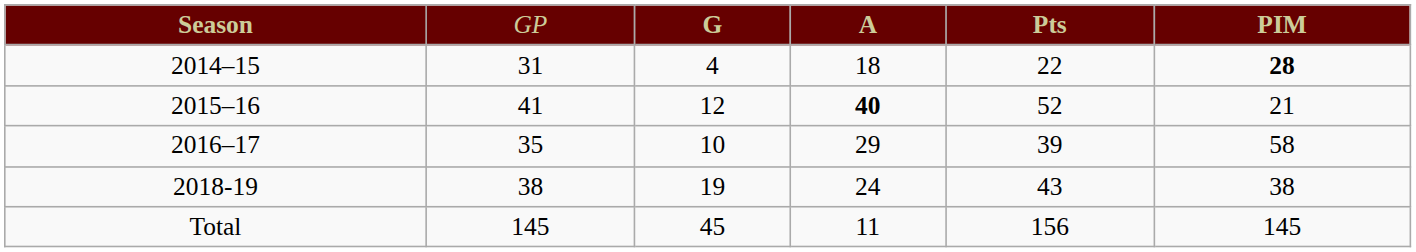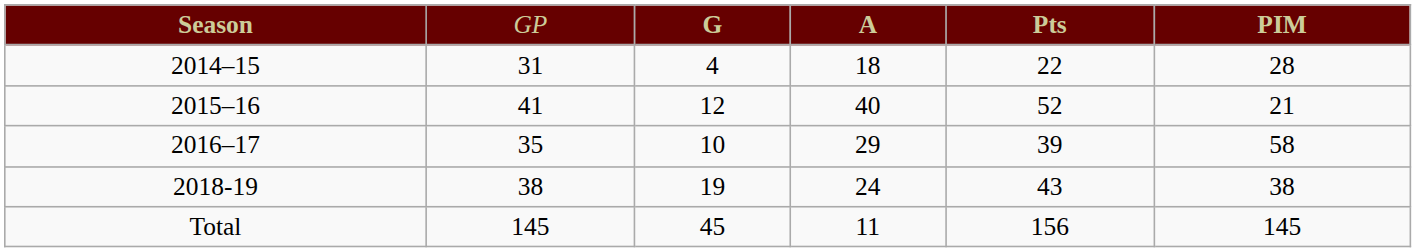(1282, 65) bold -> (1282, 65) normal
(868, 105) bold -> (868, 105) normal
